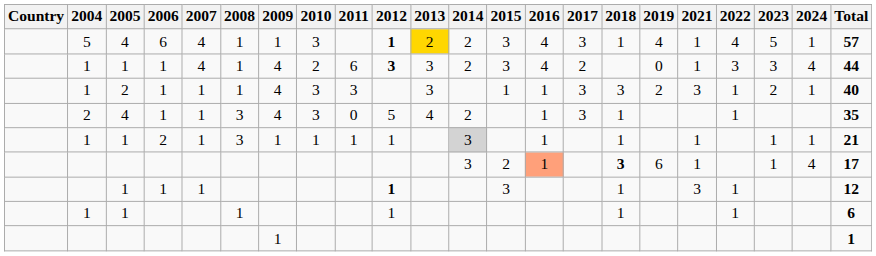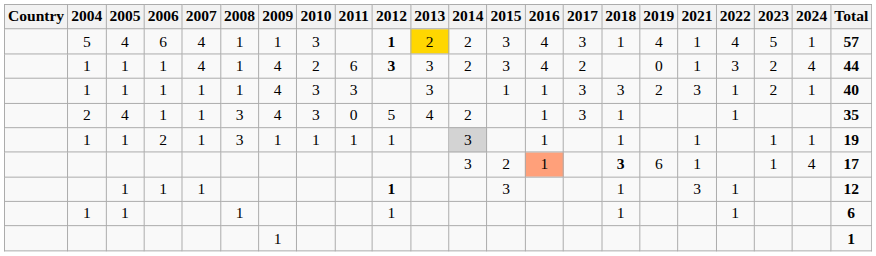(773, 66) 3 -> (773, 66) 2
(125, 90) 2 -> (125, 90) 1
(851, 139) 21 -> (851, 139) 19
